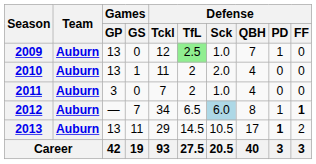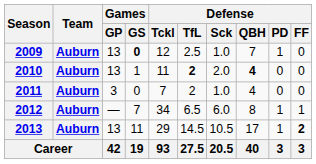(137, 52) normal -> (137, 52) bold
(192, 52) lightgreen background -> (192, 52) no background
(192, 71) normal -> (192, 71) bold
(252, 71) normal -> (252, 71) bold
(221, 110) lightblue background -> (221, 110) no background
(301, 110) bold -> (301, 110) normal
(280, 129) bold -> (280, 129) normal
(301, 129) normal -> (301, 129) bold
